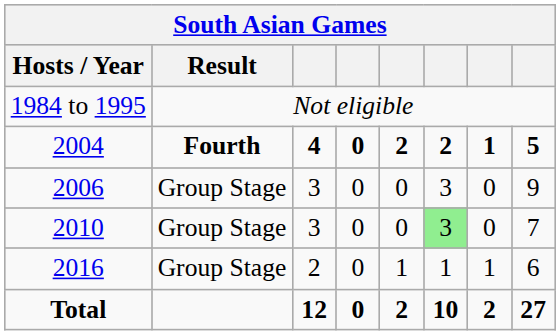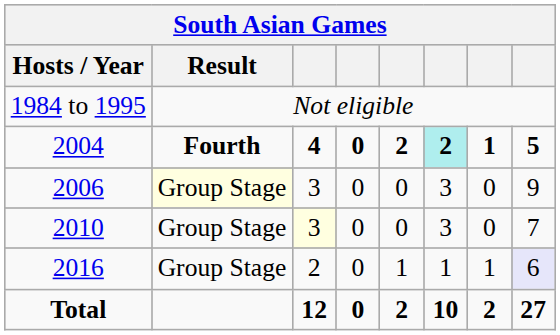(446, 146) no background -> (446, 146) paleturquoise background
(222, 187) no background -> (222, 187) lightyellow background
(314, 227) no background -> (314, 227) lightyellow background
(446, 227) lightgreen background -> (446, 227) no background
(533, 268) no background -> (533, 268) lavender background
